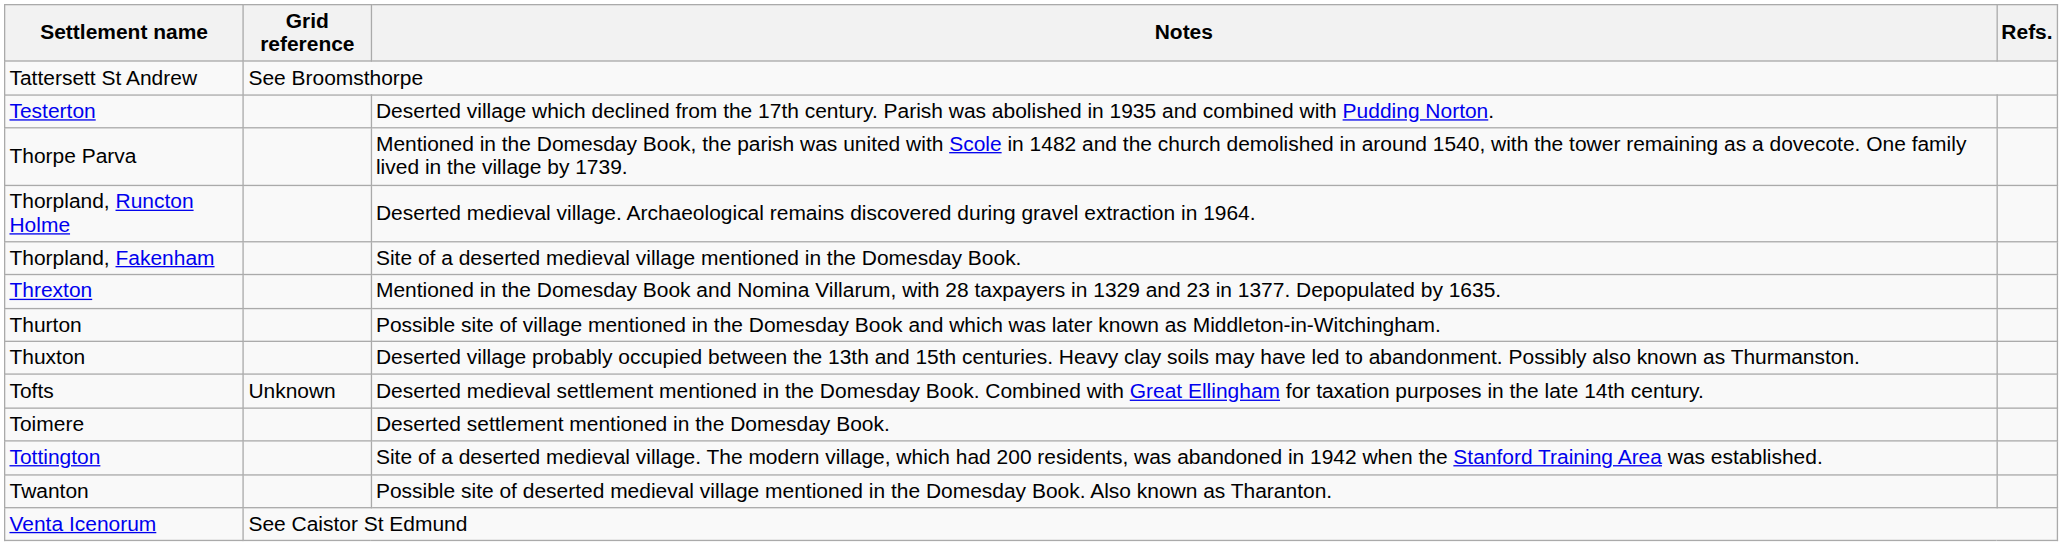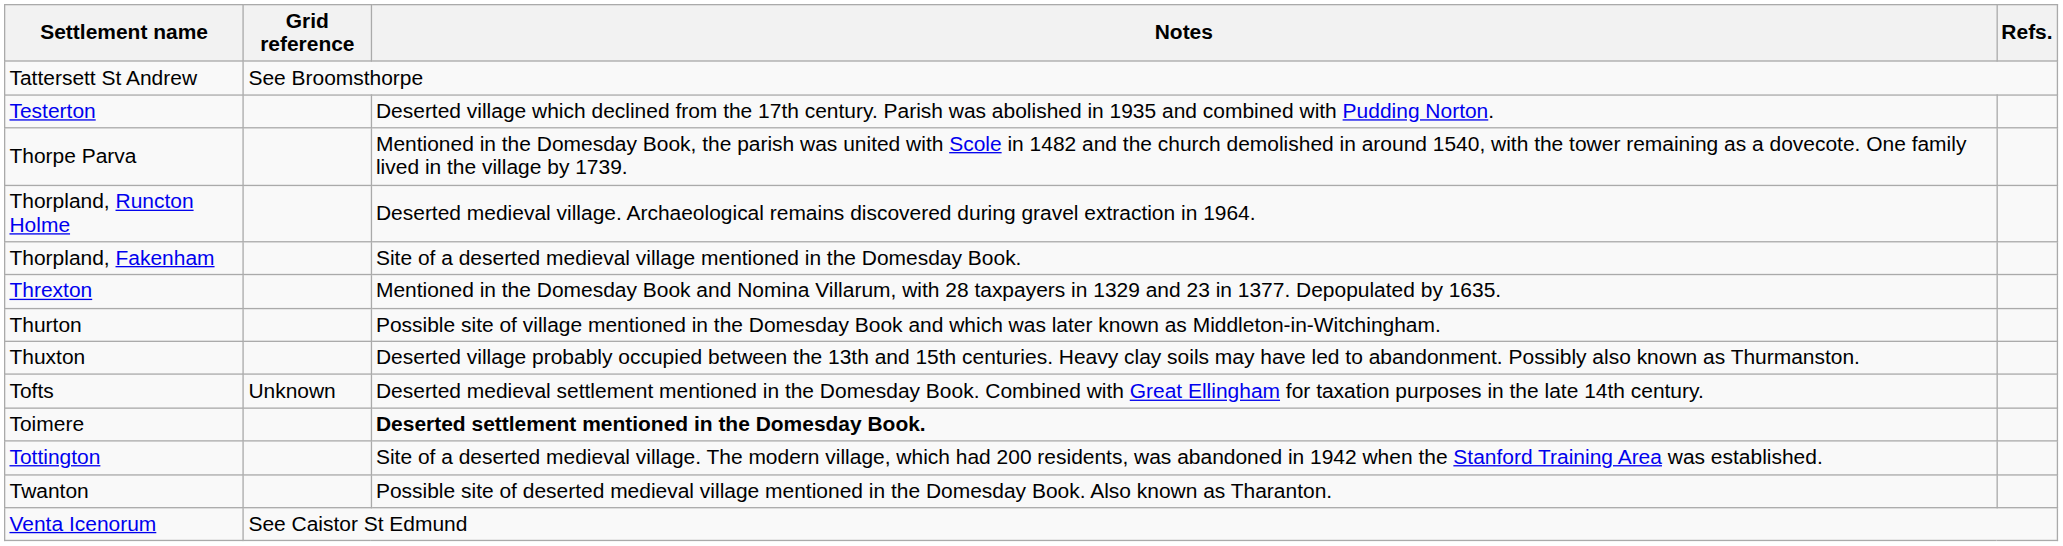(633, 424) normal -> (651, 424) bold
